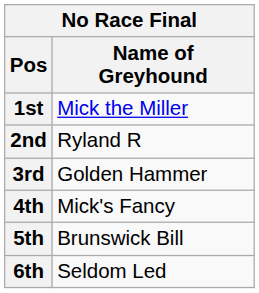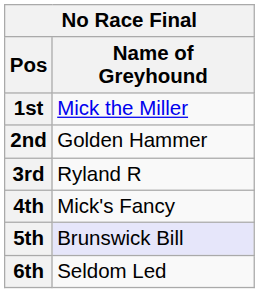(99, 141) Ryland R -> (132, 141) Golden Hammer
(132, 173) Golden Hammer -> (99, 173) Ryland R
(120, 238) no background -> (120, 238) lavender background
